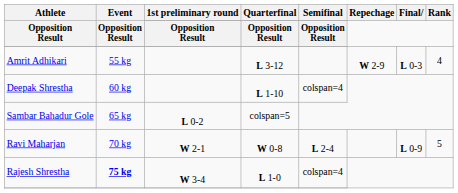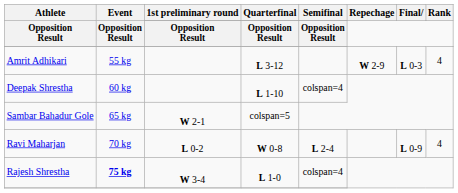(192, 122) L 0-2 -> (192, 122) W 2-1
(192, 149) W 2-1 -> (192, 149) L 0-2
(439, 144) 5 -> (439, 144) 4
